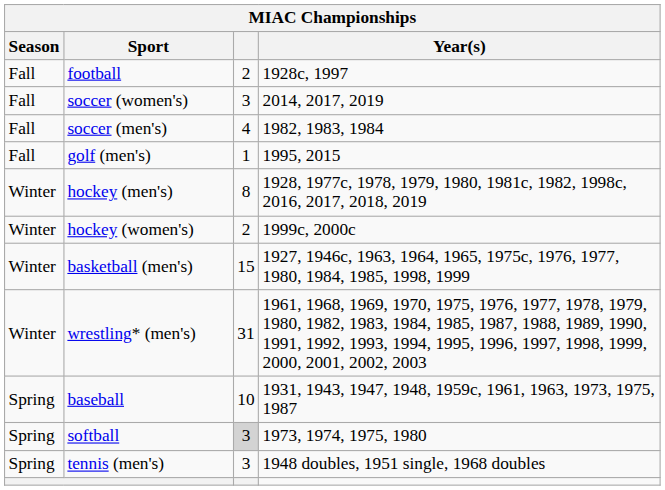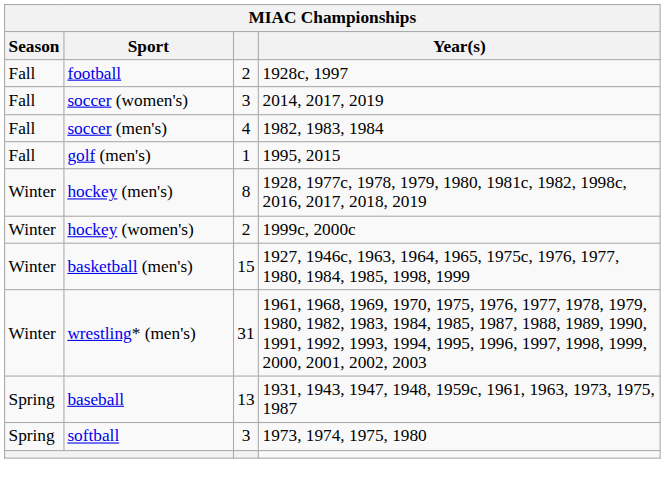(246, 399) 10 -> (246, 399) 13
(246, 436) lightgrey background -> (246, 436) no background
- row: (116, 463)
